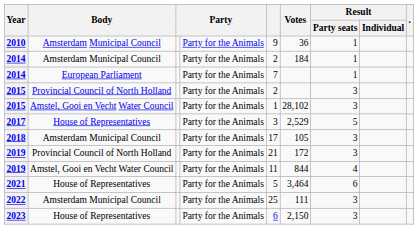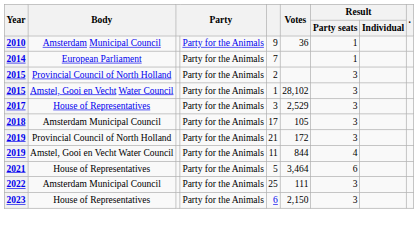- row: (16, 59)
(355, 122) 5 -> (355, 106) 3
